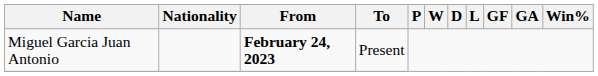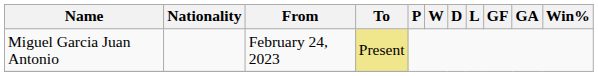(287, 50) bold -> (288, 50) normal
(382, 50) no background -> (382, 50) khaki background
